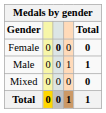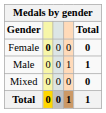(48, 47) normal -> (48, 47) bold
(58, 47) bold -> (58, 47) normal
